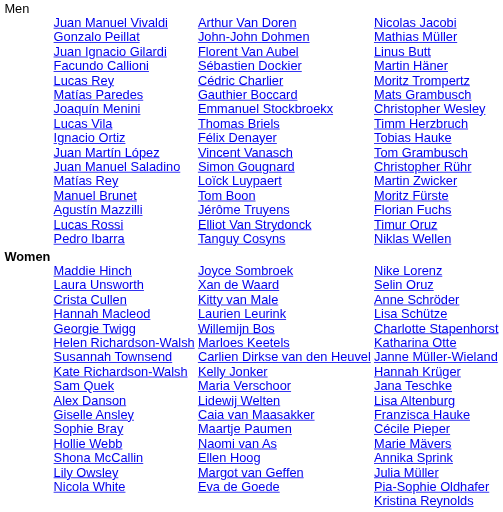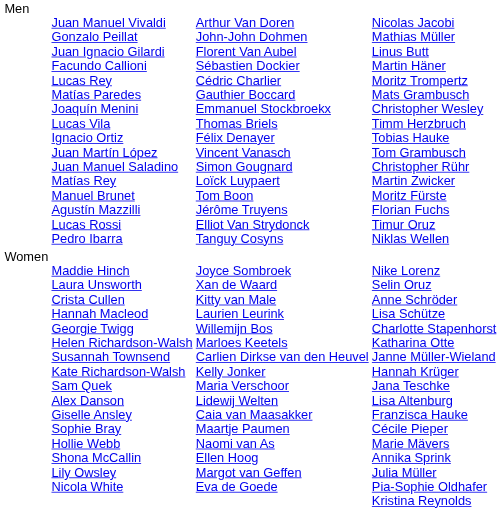(27, 256) bold -> (26, 256) normal
